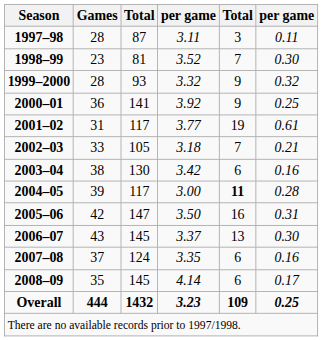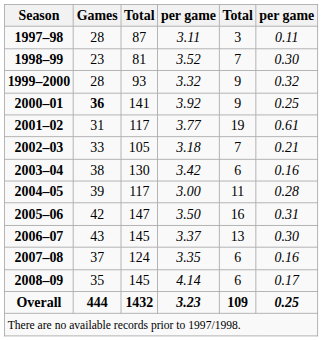(97, 103) normal -> (97, 103) bold
(238, 192) bold -> (238, 192) normal
